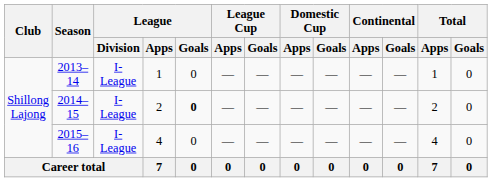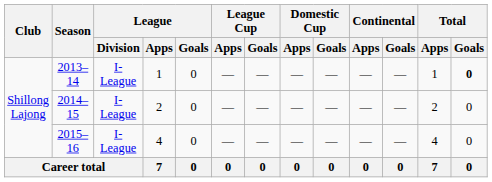(469, 74) normal -> (469, 74) bold
(194, 107) bold -> (194, 107) normal
